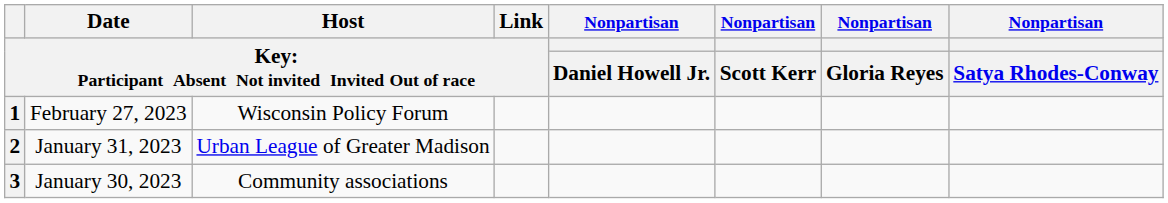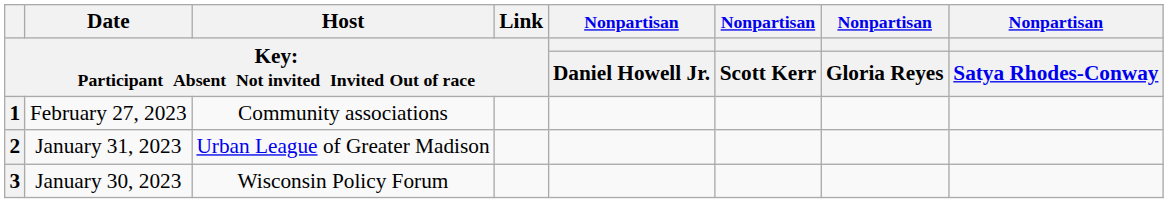(343, 112) Wisconsin Policy Forum -> (343, 112) Community associations
(343, 180) Community associations -> (343, 180) Wisconsin Policy Forum
